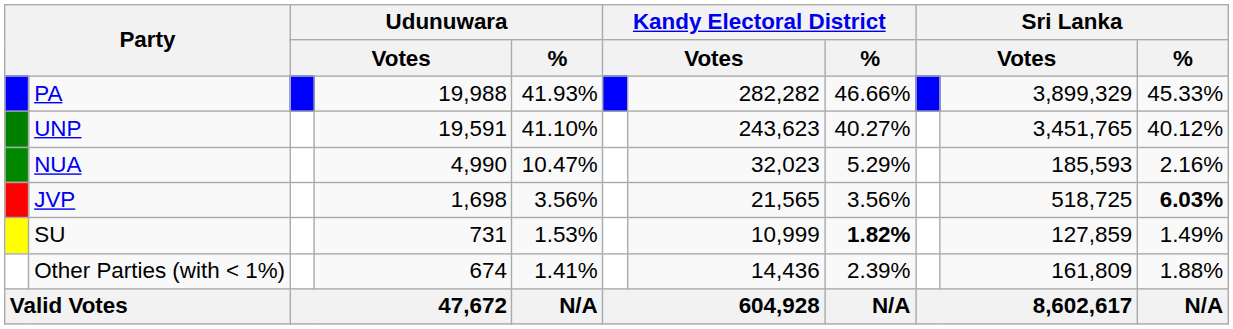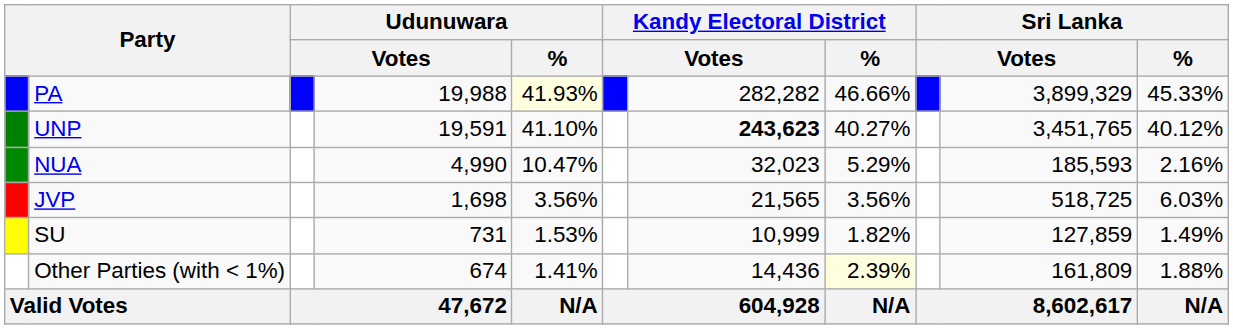(560, 93) no background -> (560, 93) lightyellow background
(779, 128) normal -> (779, 128) bold
(1191, 199) bold -> (1191, 199) normal
(879, 235) bold -> (879, 235) normal
(879, 270) no background -> (879, 270) lightyellow background
